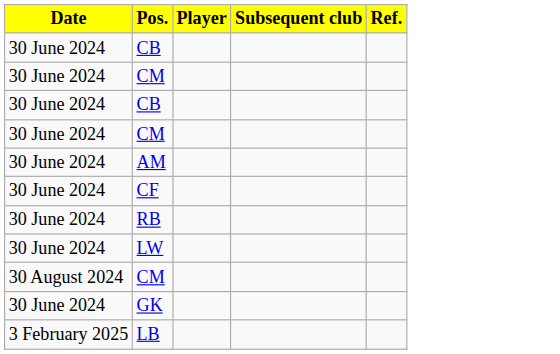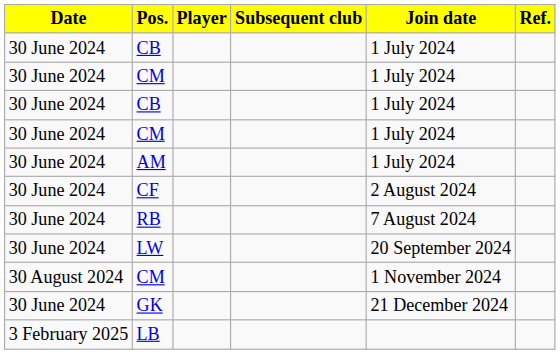+ column: (441, 18)
